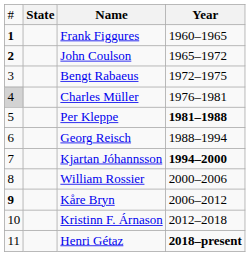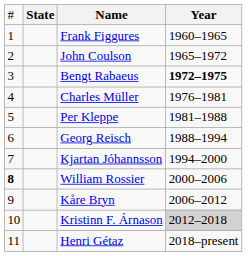(11, 35) bold -> (11, 35) normal
(11, 55) bold -> (11, 55) normal
(198, 76) normal -> (198, 76) bold
(11, 96) lightgrey background -> (11, 96) no background
(198, 117) bold -> (198, 117) normal
(198, 158) bold -> (198, 158) normal
(11, 179) normal -> (11, 179) bold
(11, 199) bold -> (11, 199) normal
(198, 220) no background -> (198, 220) lightgrey background
(205, 240) bold -> (204, 240) normal
